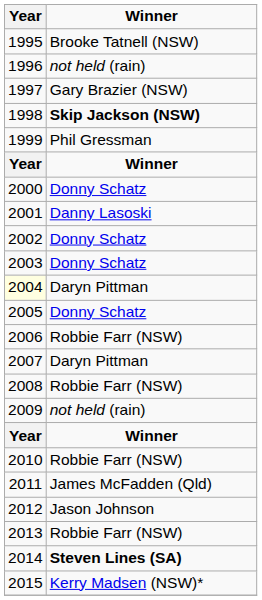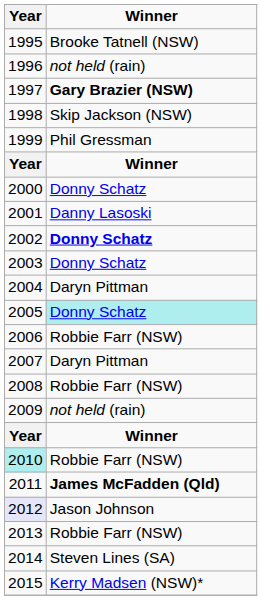(119, 90) normal -> (121, 90) bold
(125, 115) bold -> (121, 115) normal
(98, 238) normal -> (101, 238) bold
(25, 287) lightyellow background -> (25, 287) no background
(98, 312) no background -> (98, 312) paleturquoise background
(25, 459) no background -> (25, 459) paleturquoise background
(131, 484) normal -> (135, 484) bold
(25, 509) no background -> (25, 509) lavender background
(116, 558) bold -> (112, 558) normal
